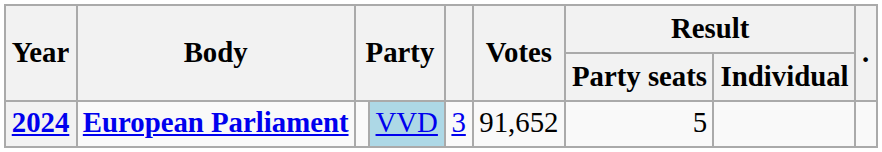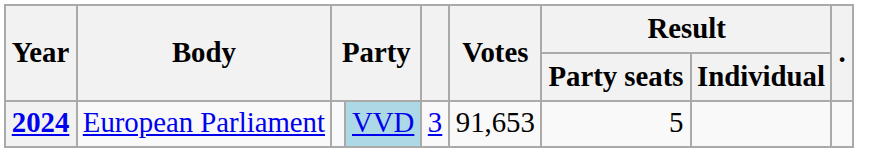(216, 123) bold -> (204, 123) normal
(519, 123) 91,652 -> (495, 123) 91,653
